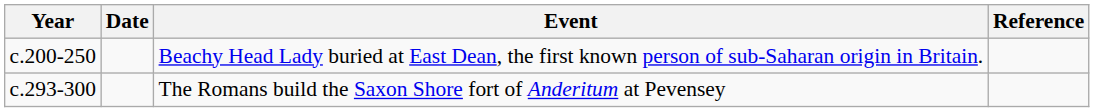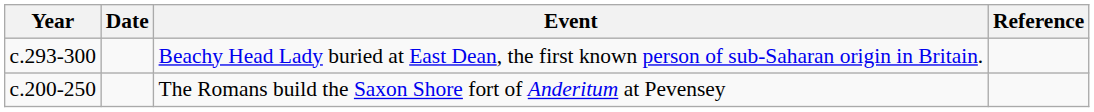(53, 55) c.200-250 -> (53, 55) c.293-300
(53, 89) c.293-300 -> (53, 89) c.200-250
